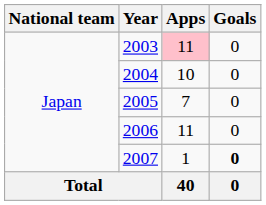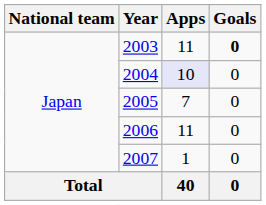(186, 46) pink background -> (186, 46) no background
(235, 46) normal -> (235, 46) bold
(186, 74) no background -> (186, 74) lavender background
(235, 158) bold -> (235, 158) normal
